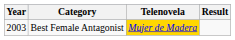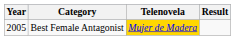(16, 27) 2003 -> (16, 27) 2005
